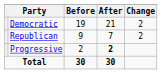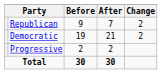rows swapped: (34, 24) <-> (34, 37)
(111, 50) bold -> (111, 50) normal
